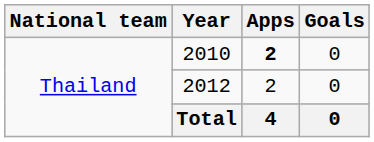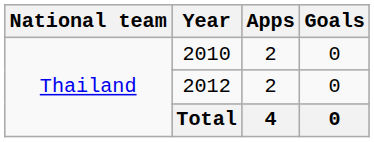(271, 54) bold -> (271, 54) normal
